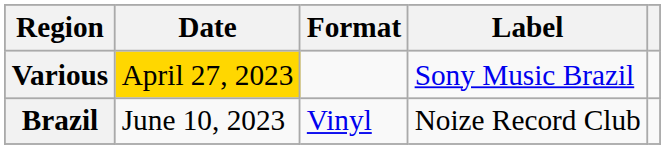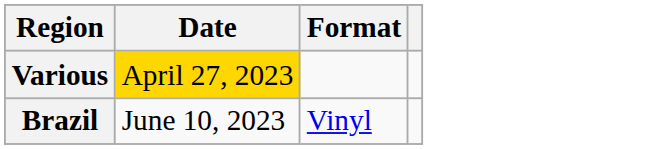- column: (528, 27)
